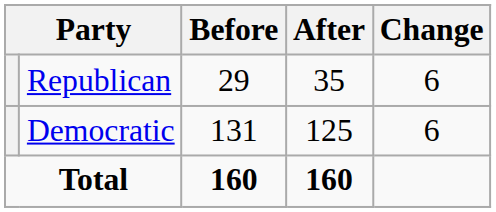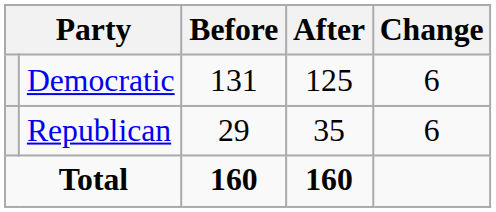rows swapped: (101, 130) <-> (99, 79)
